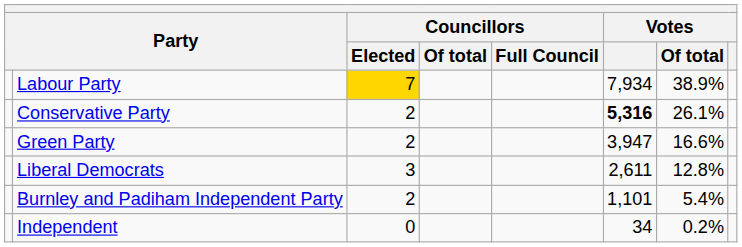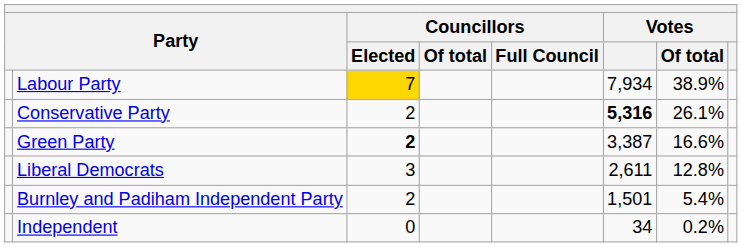(410, 141) normal -> (410, 141) bold
(630, 141) 3,947 -> (630, 141) 3,387
(630, 199) 1,101 -> (630, 199) 1,501
